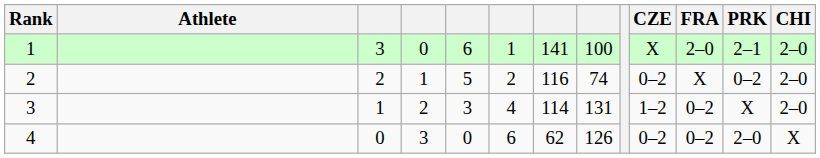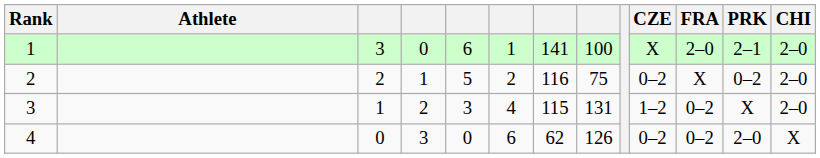(599, 78) 74 -> (599, 78) 75
(555, 108) 114 -> (555, 108) 115
